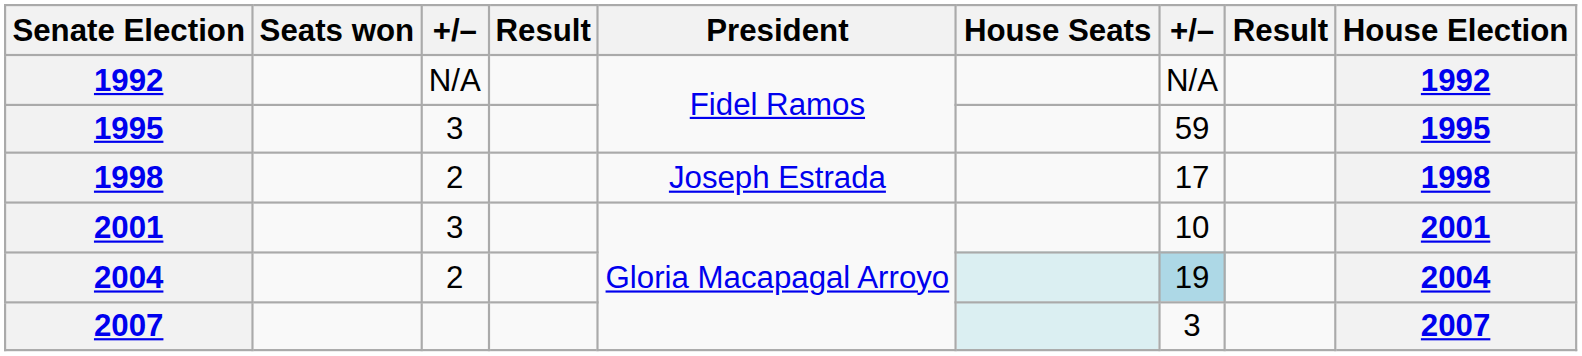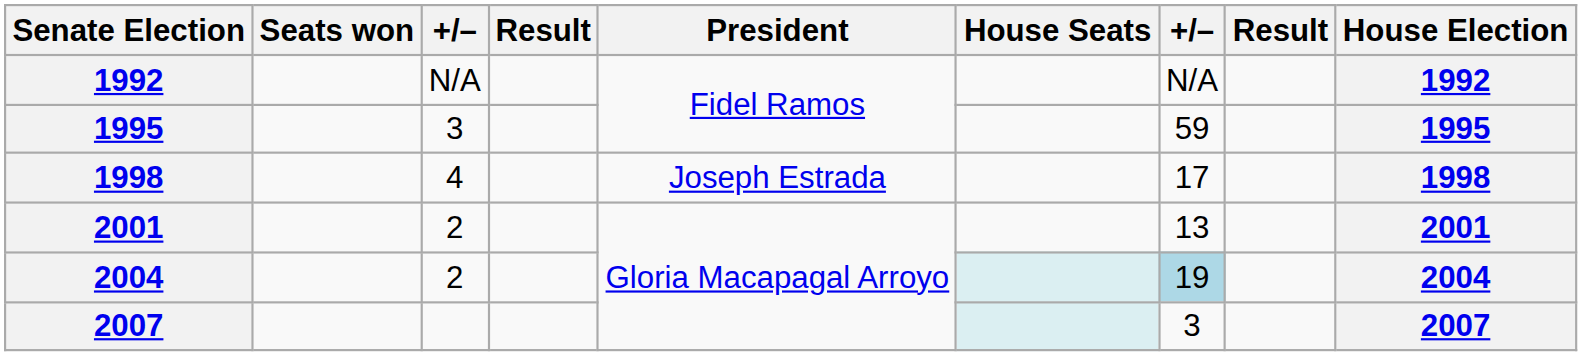(455, 178) 2 -> (455, 178) 4
(455, 228) 3 -> (455, 228) 2
(1192, 228) 10 -> (1192, 228) 13
